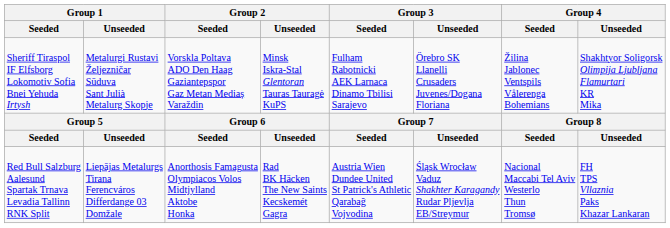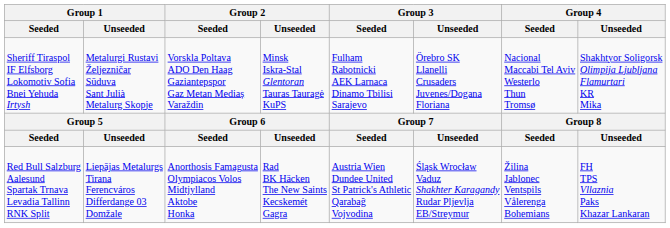(527, 81) Žilina Jablonec Ventspils Vålerenga Bohemians -> (540, 81) Nacional Maccabi Tel Aviv Westerlo Thun Tromsø
(540, 190) Nacional Maccabi Tel Aviv Westerlo Thun Tromsø -> (527, 190) Žilina Jablonec Ventspils Vålerenga Bohemians
